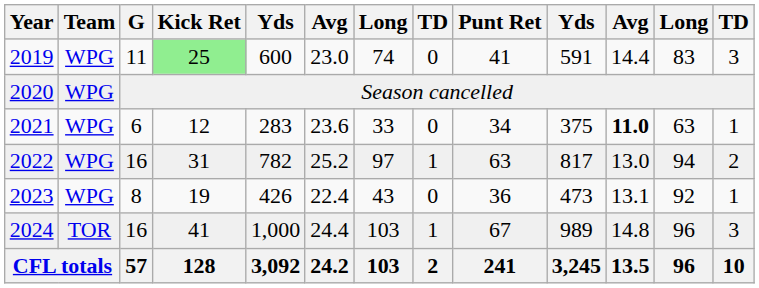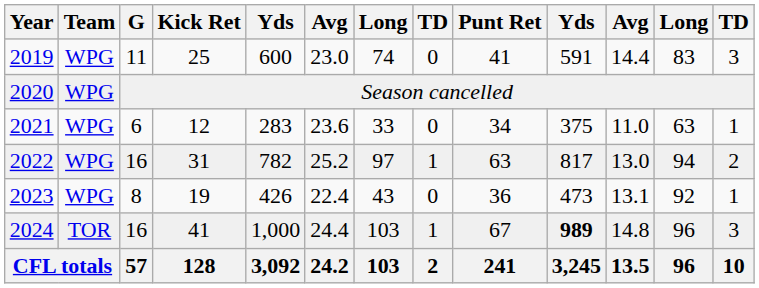(199, 56) lightgreen background -> (199, 56) no background
(630, 126) bold -> (630, 126) normal
(576, 230) normal -> (576, 230) bold
